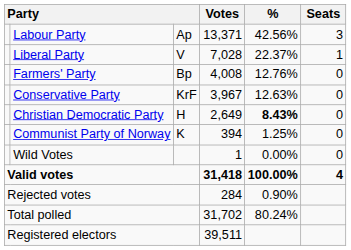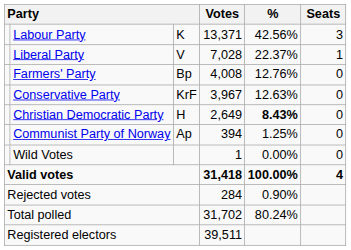(184, 34) Ap -> (181, 34) K
(181, 134) K -> (184, 134) Ap
